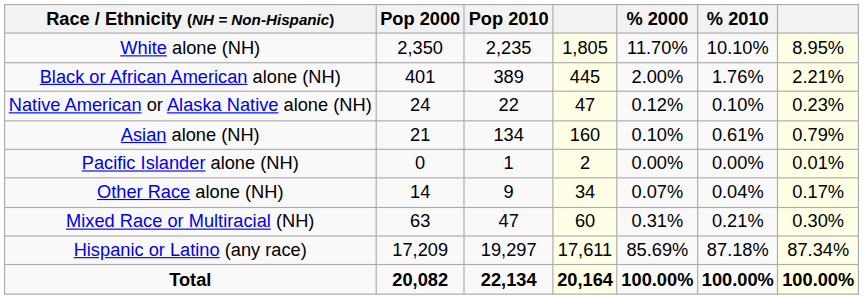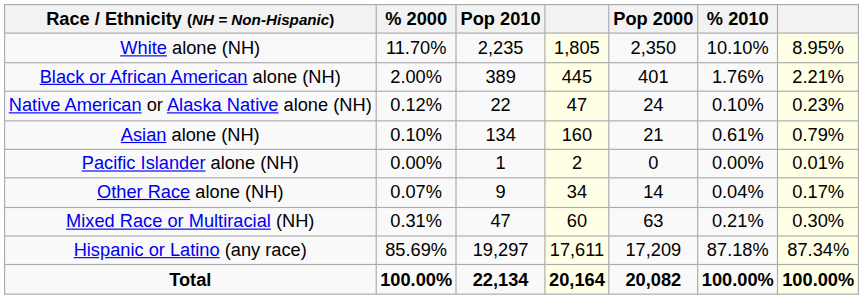columns swapped: (420, 18) <-> (657, 18)
